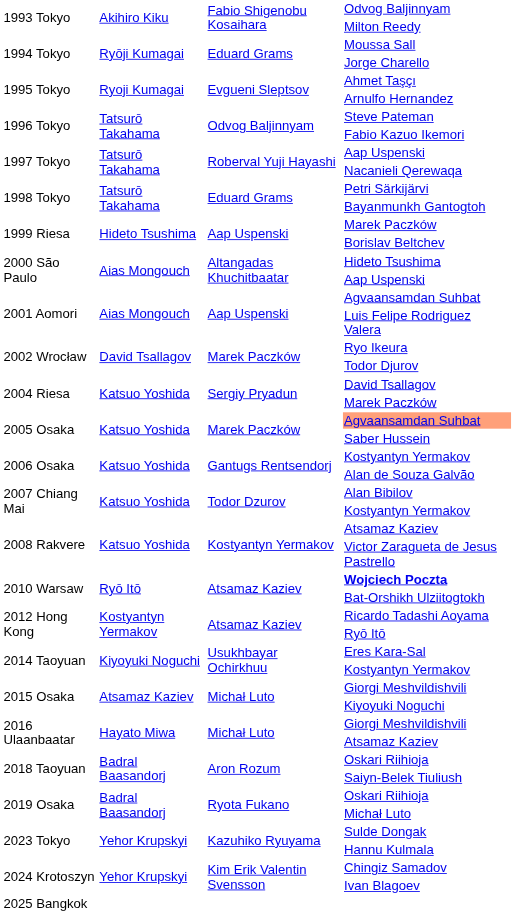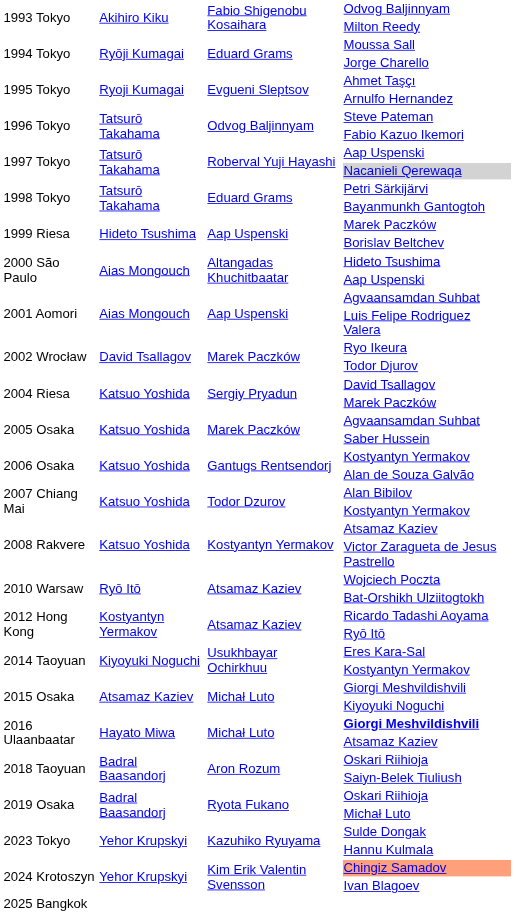(403, 171) no background -> (403, 171) lightgrey background
(412, 420) lightsalmon background -> (412, 420) no background
(396, 579) bold -> (392, 579) normal
(405, 723) normal -> (411, 723) bold
(395, 868) no background -> (395, 868) lightsalmon background
